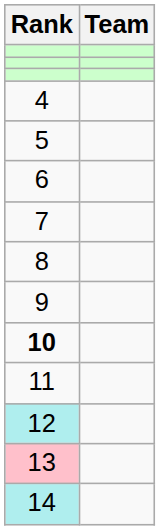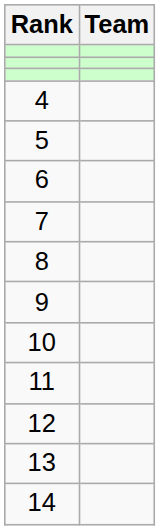(42, 342) bold -> (42, 342) normal
(42, 422) paleturquoise background -> (42, 422) no background
(42, 463) pink background -> (42, 463) no background
(42, 503) paleturquoise background -> (42, 503) no background
